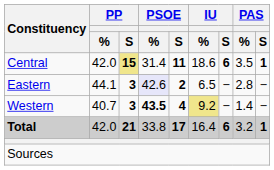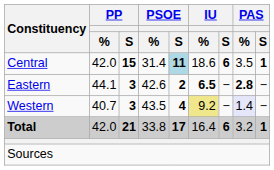(129, 63) khaki background -> (129, 63) no background
(179, 63) no background -> (179, 63) lightblue background
(154, 84) lavender background -> (154, 84) no background
(207, 84) normal -> (207, 84) bold
(244, 84) normal -> (244, 84) bold
(154, 106) bold -> (154, 106) normal
(244, 106) no background -> (244, 106) lavender background
